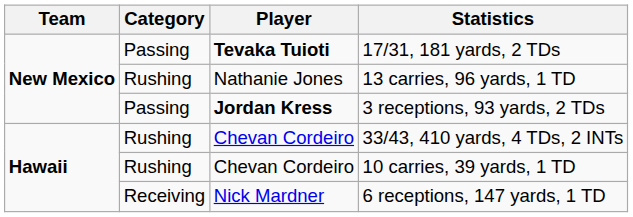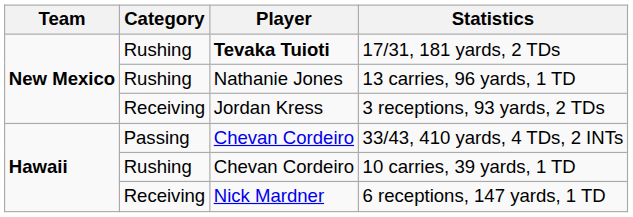(157, 49) Passing -> (158, 49) Rushing
(157, 108) Passing -> (164, 108) Receiving
(273, 108) bold -> (268, 108) normal
(158, 137) Rushing -> (157, 137) Passing
